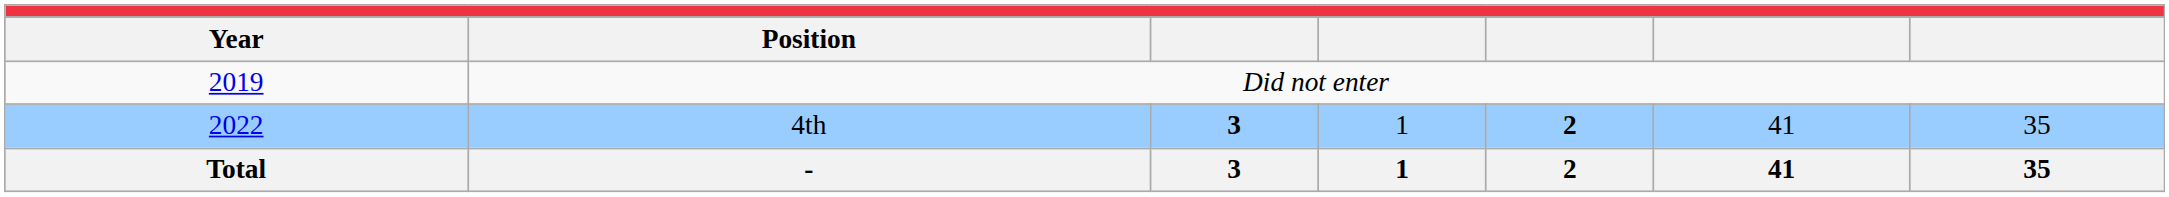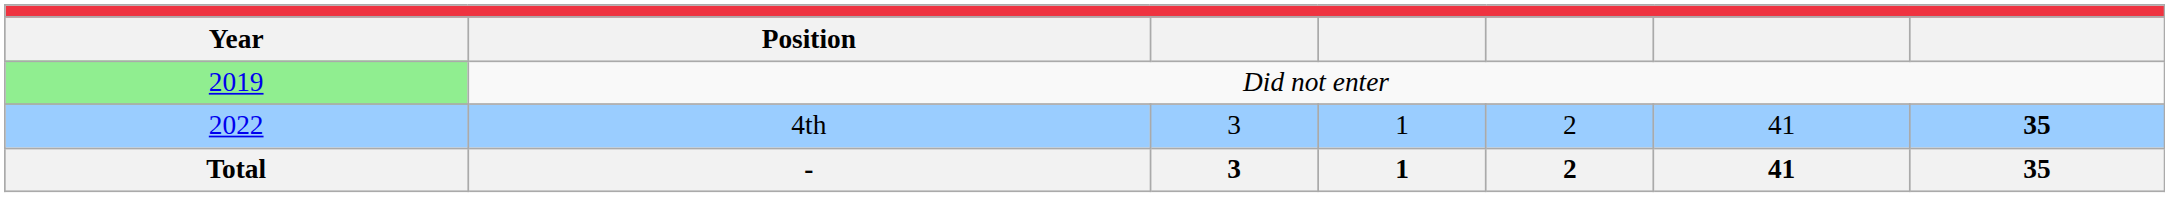(236, 82) no background -> (236, 82) lightgreen background
(1234, 125) bold -> (1234, 125) normal
(1570, 125) bold -> (1570, 125) normal
(2037, 125) normal -> (2037, 125) bold
